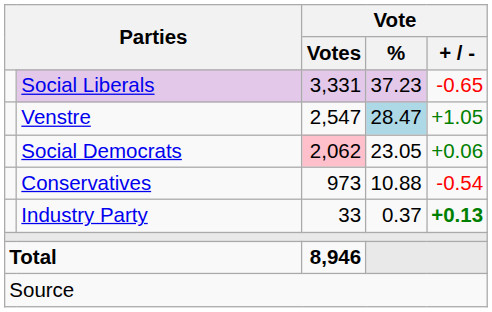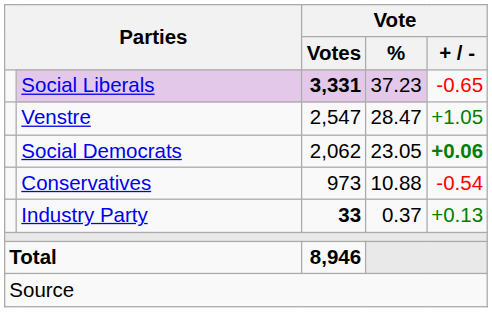(335, 85) normal -> (335, 85) bold
(396, 118) lightblue background -> (396, 118) no background
(335, 150) pink background -> (335, 150) no background
(457, 150) normal -> (457, 150) bold
(350, 215) normal -> (350, 215) bold
(457, 215) bold -> (457, 215) normal
